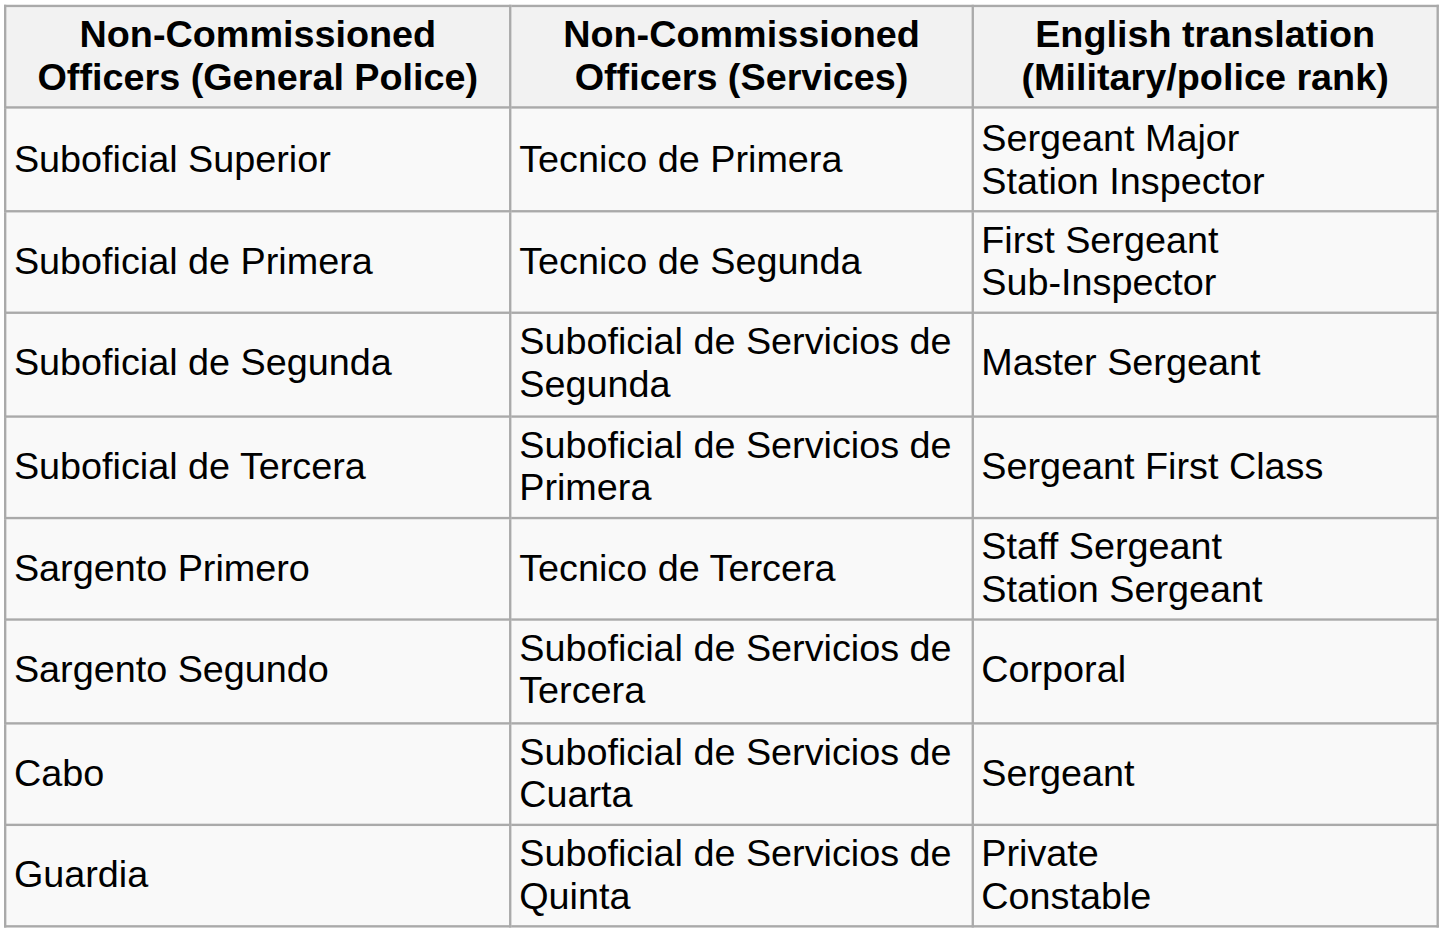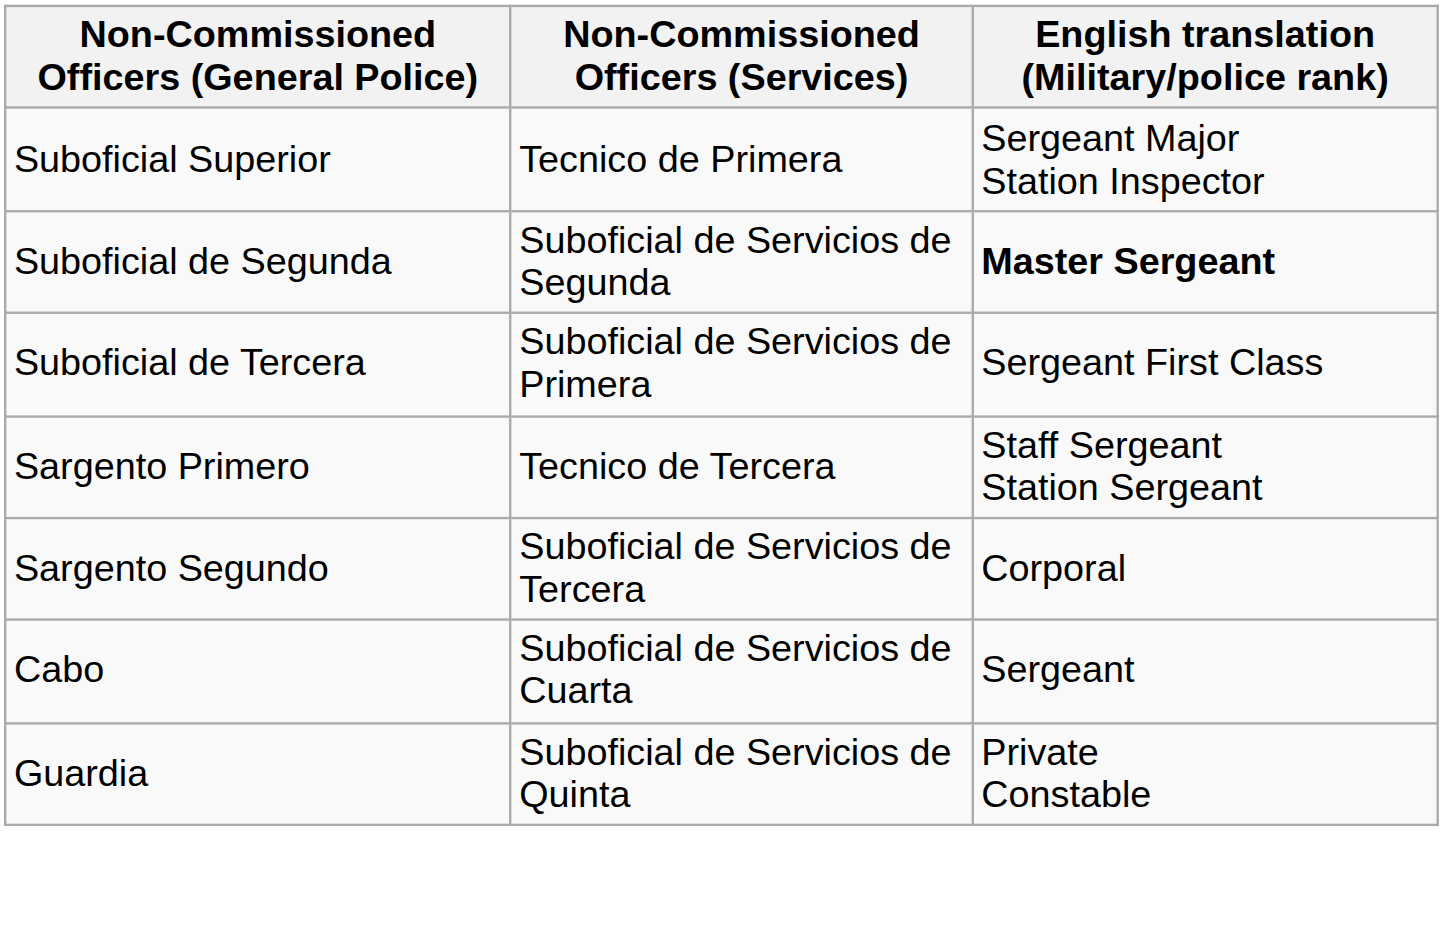- row: (193, 261)
(1121, 363) normal -> (1128, 261) bold
